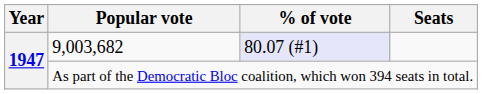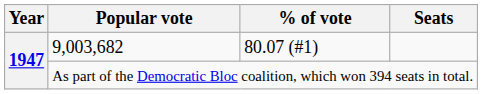(281, 46) lavender background -> (281, 46) no background
